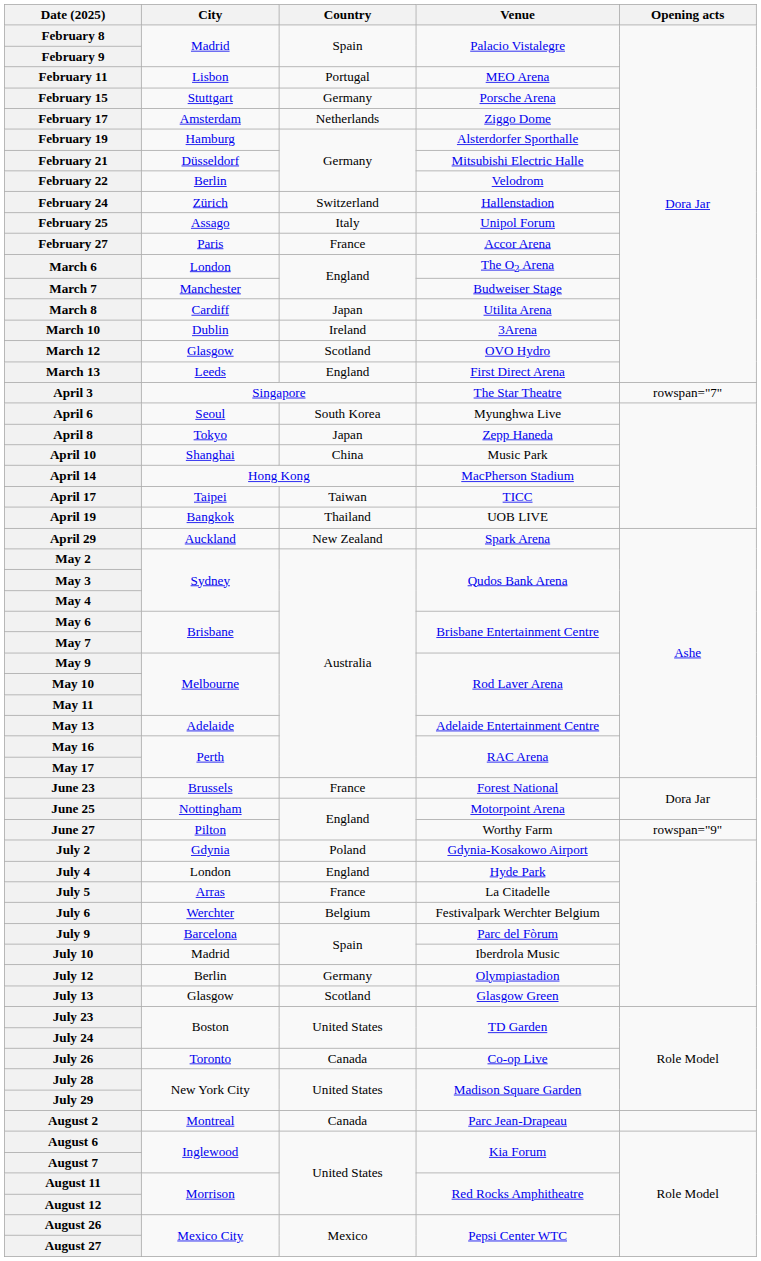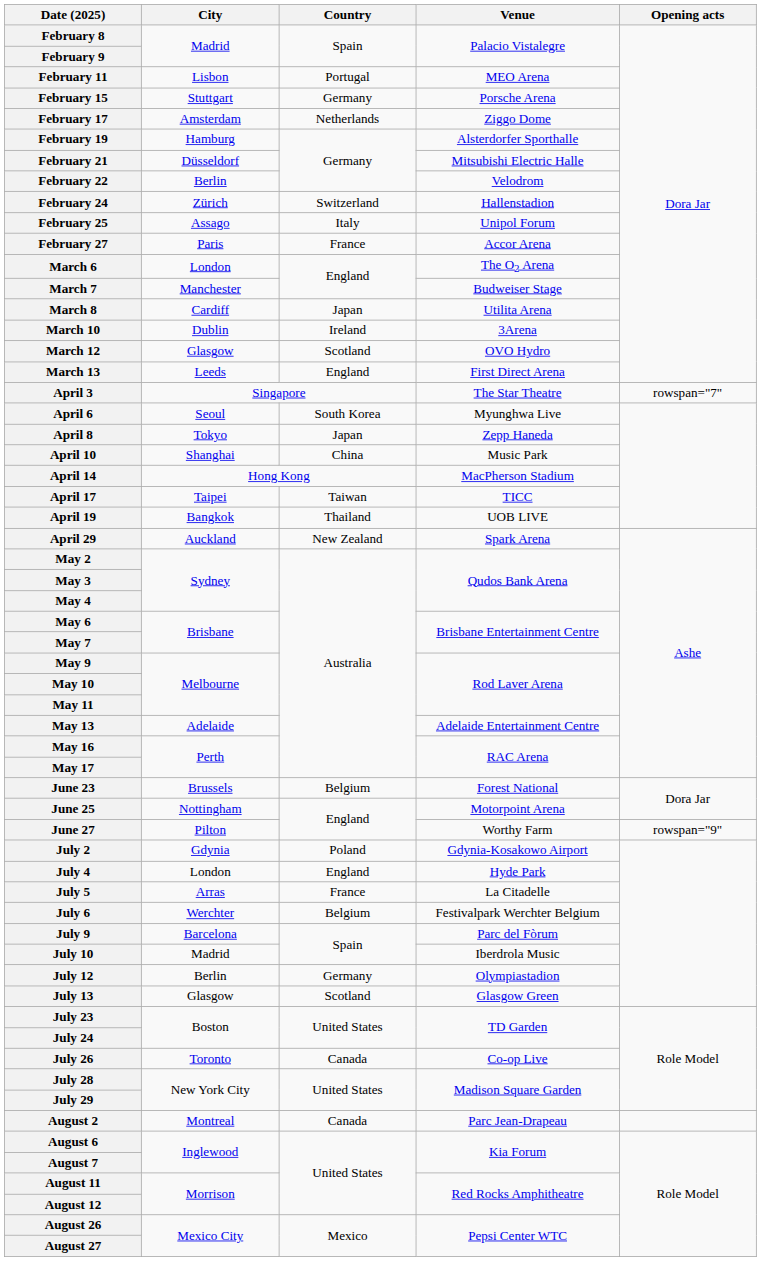(348, 788) France -> (348, 788) Belgium
